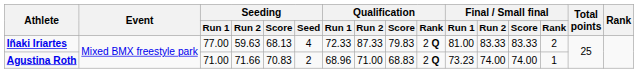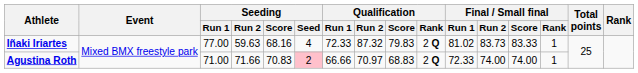(279, 44) 68.13 -> (279, 44) 68.16
(370, 44) 87.33 -> (370, 44) 87.32
(461, 44) 81.00 -> (461, 44) 81.02
(493, 44) 83.33 -> (493, 44) 83.73
(554, 44) 2 -> (554, 44) 1
(309, 60) no background -> (309, 60) pink background
(338, 60) 68.96 -> (338, 60) 66.66
(370, 60) 71.00 -> (370, 60) 70.97
(461, 60) 73.23 -> (461, 60) 72.33
